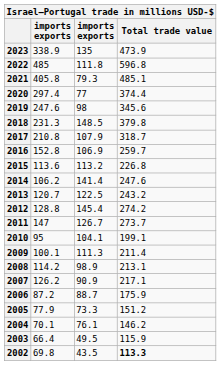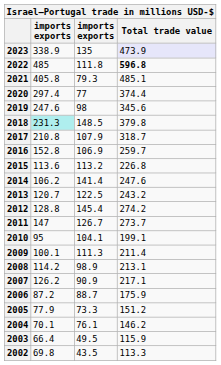(133, 51) no background -> (133, 51) lavender background
(133, 65) normal -> (133, 65) bold
(46, 123) no background -> (46, 123) paleturquoise background
(133, 353) bold -> (133, 353) normal
